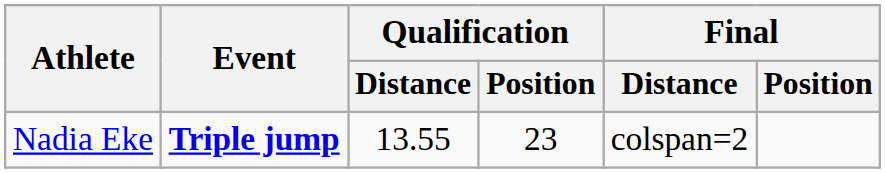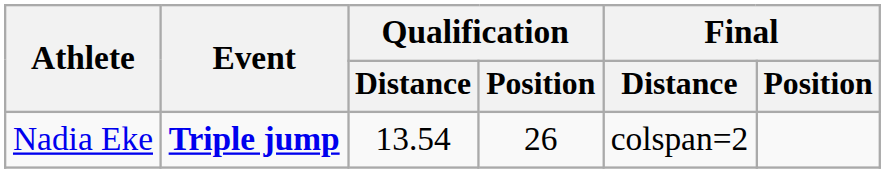(413, 139) 13.55 -> (413, 139) 13.54
(541, 139) 23 -> (541, 139) 26
